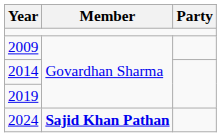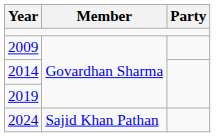(107, 119) bold -> (102, 119) normal
